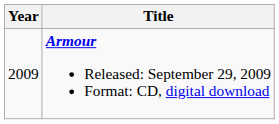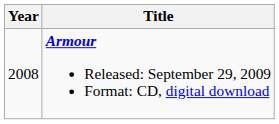(23, 73) 2009 -> (23, 73) 2008
